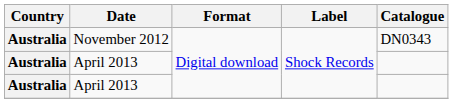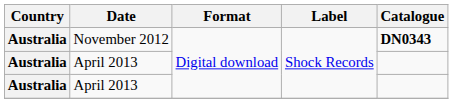(406, 39) normal -> (406, 39) bold
